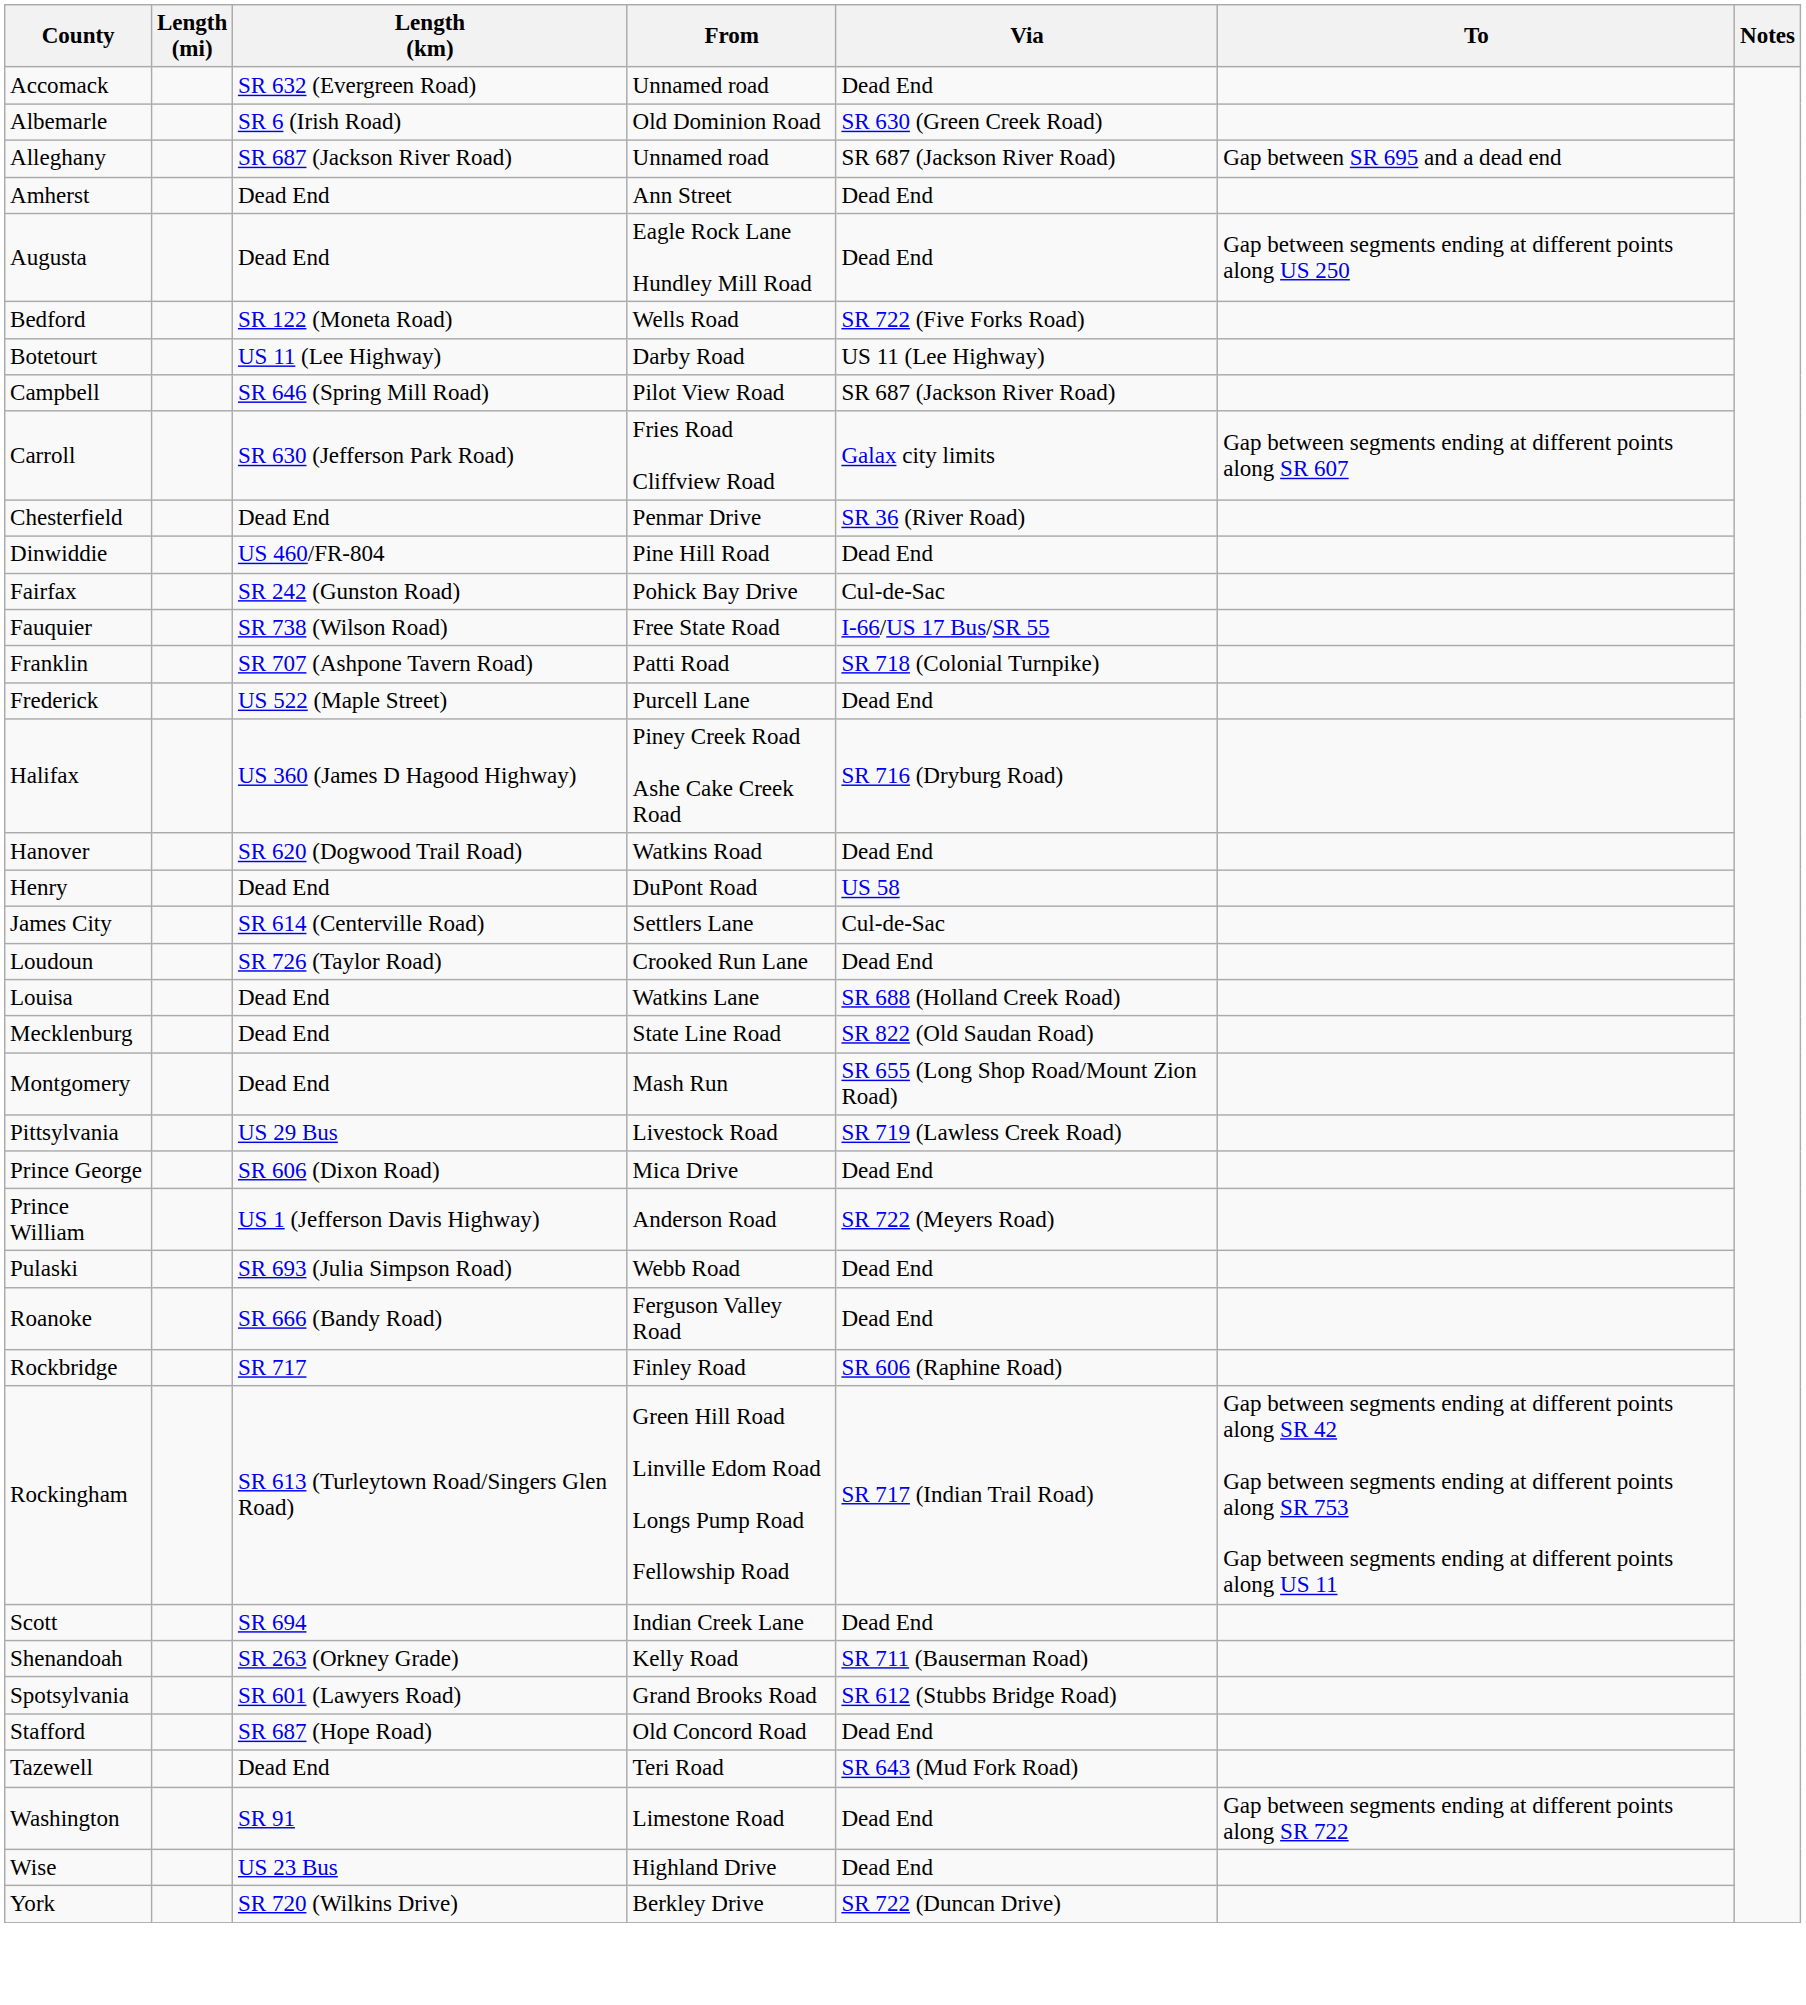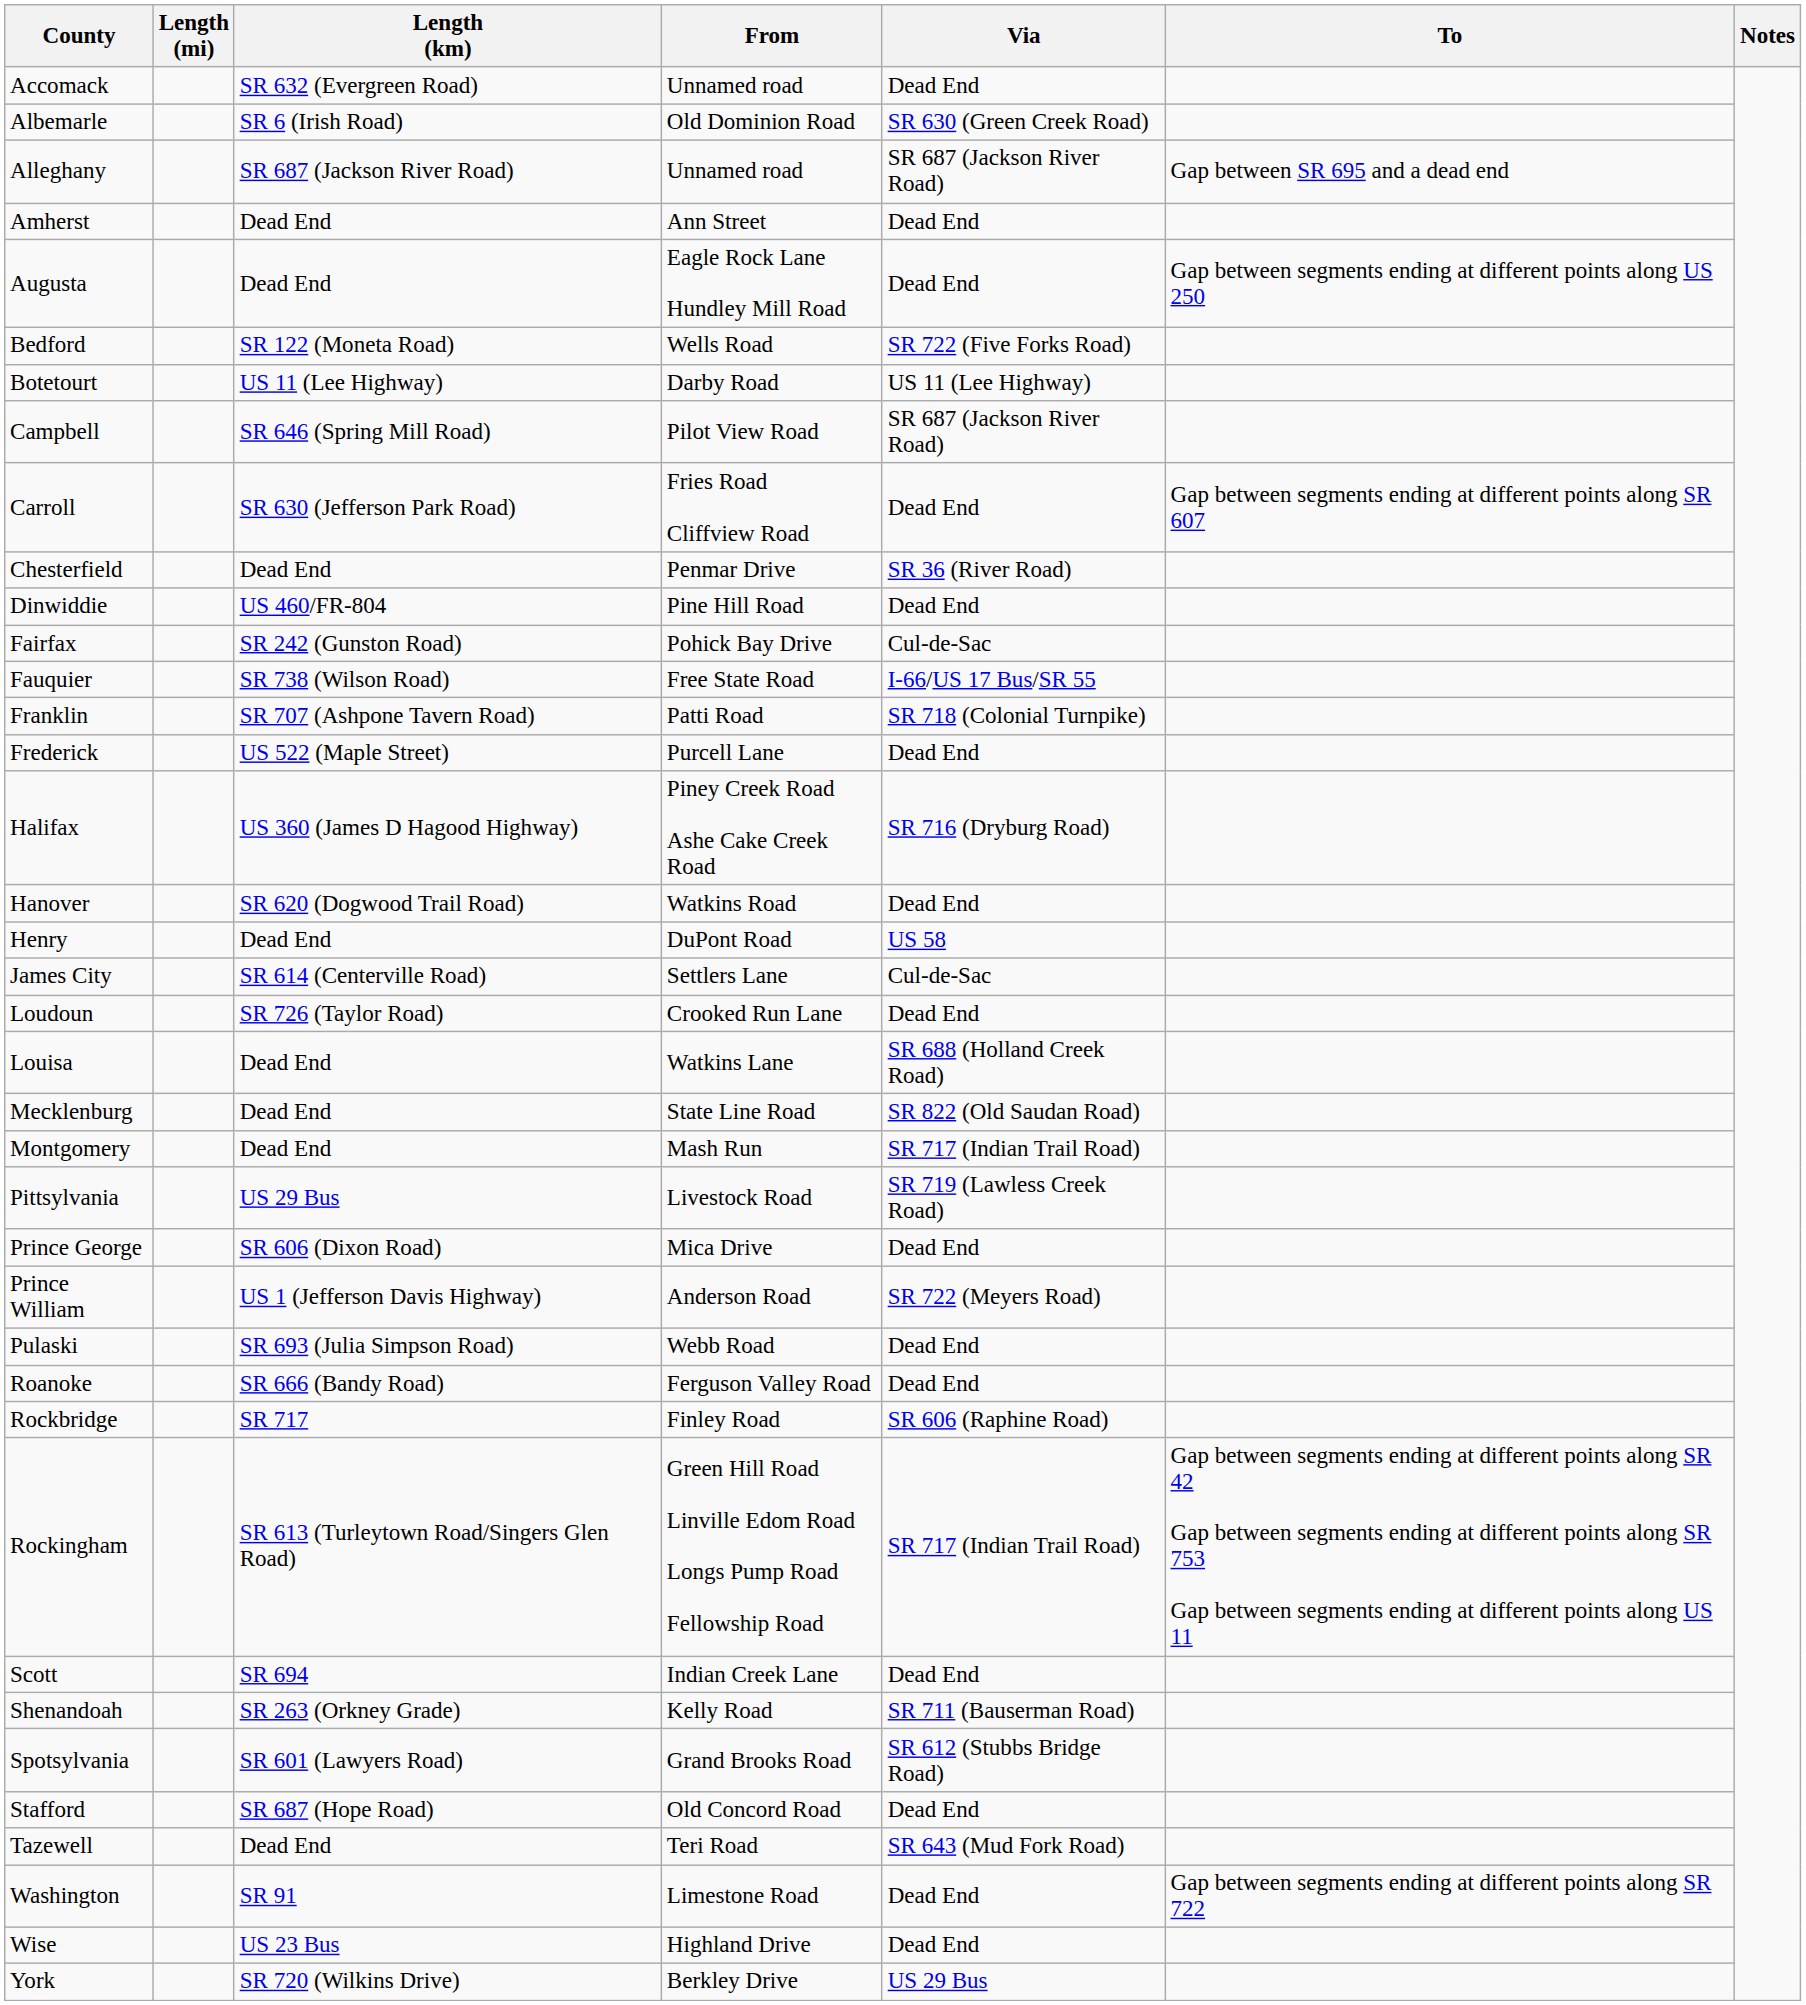(918, 455) Galax city limits -> (933, 507) Dead End
(1019, 1083) SR 655 (Long Shop Road/Mount Zion Road) -> (1014, 1148) SR 717 (Indian Trail Road)
(951, 1903) SR 722 (Duncan Drive) -> (938, 1981) US 29 Bus
